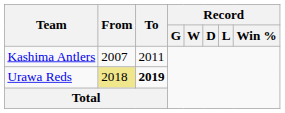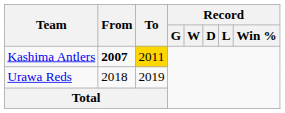(114, 56) normal -> (114, 56) bold
(151, 56) no background -> (151, 56) gold background
(114, 77) khaki background -> (114, 77) no background
(152, 77) bold -> (152, 77) normal
